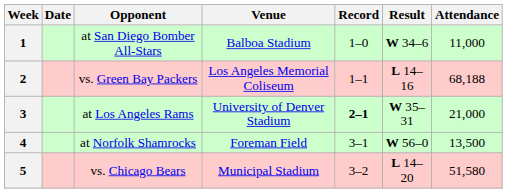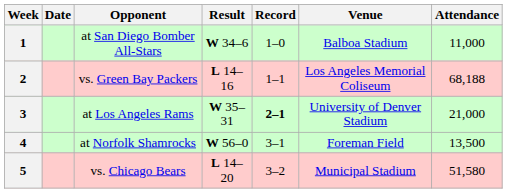columns swapped: (407, 14) <-> (269, 14)
